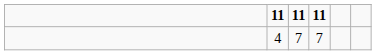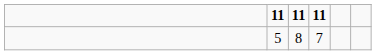(278, 38) 4 -> (278, 38) 5
(299, 38) 7 -> (299, 38) 8
